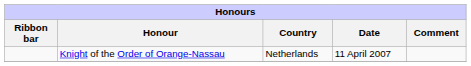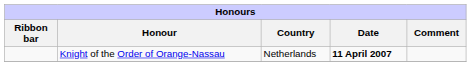(363, 54) normal -> (362, 54) bold
